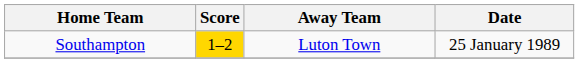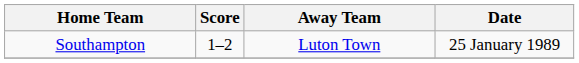(220, 44) gold background -> (220, 44) no background
